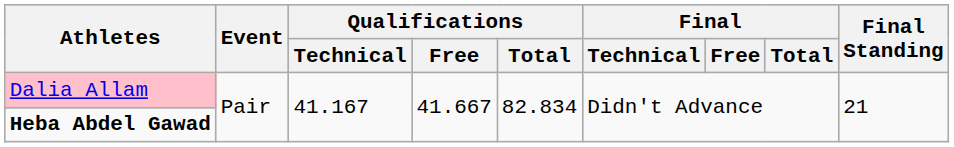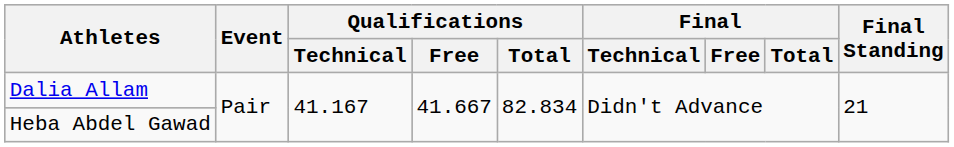(79, 90) pink background -> (79, 90) no background
(110, 124) bold -> (110, 124) normal
